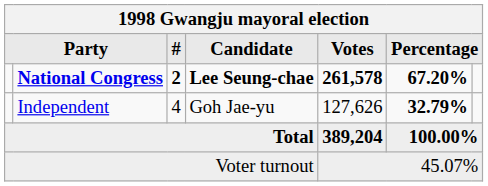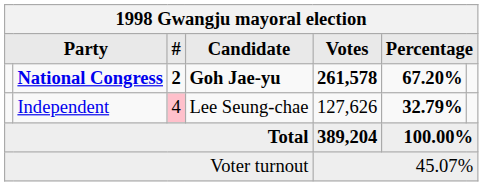(252, 78) Lee Seung-chae -> (235, 78) Goh Jae-yu
(176, 107) no background -> (176, 107) pink background
(232, 107) Goh Jae-yu -> (249, 107) Lee Seung-chae
